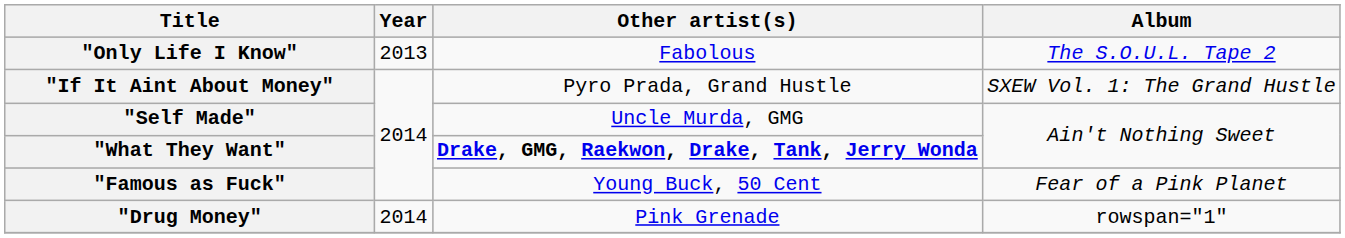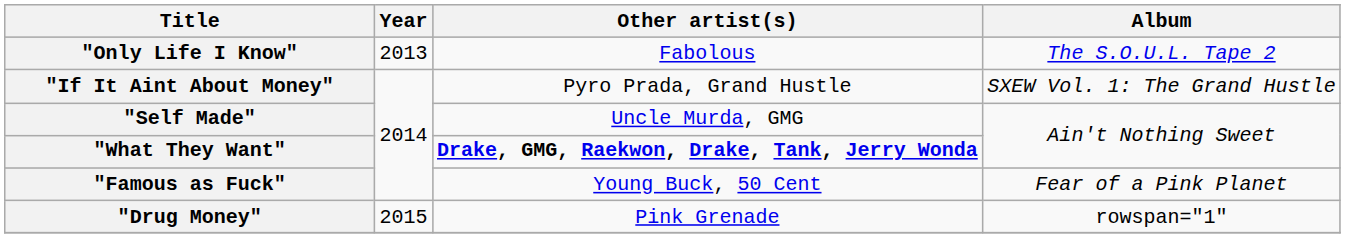(403, 217) 2014 -> (403, 217) 2015
